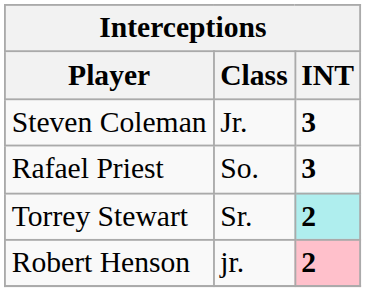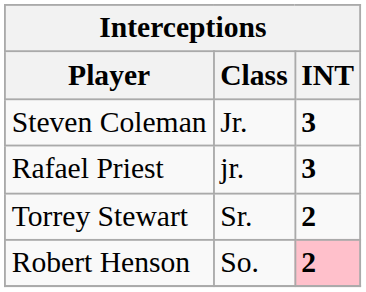(240, 168) So. -> (232, 168) jr.
(309, 215) paleturquoise background -> (309, 215) no background
(232, 262) jr. -> (240, 262) So.
